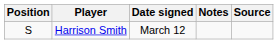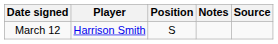columns swapped: (28, 13) <-> (163, 13)
